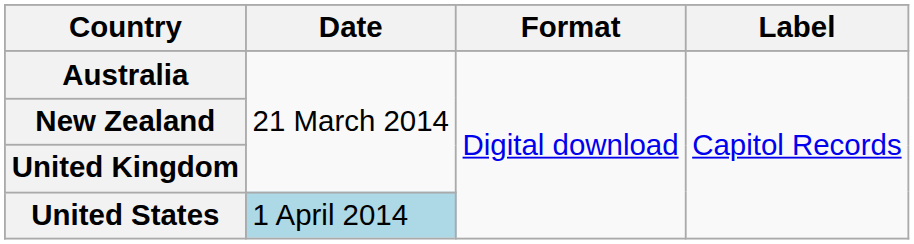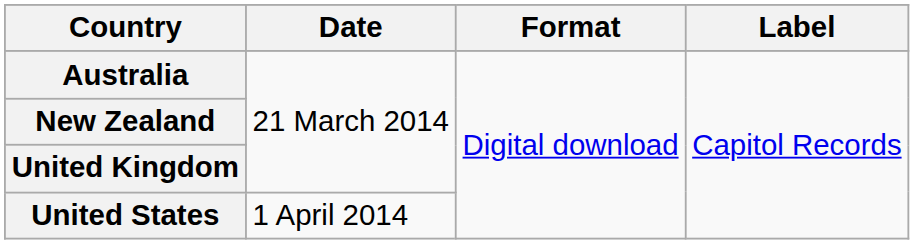(330, 214) lightblue background -> (330, 214) no background
